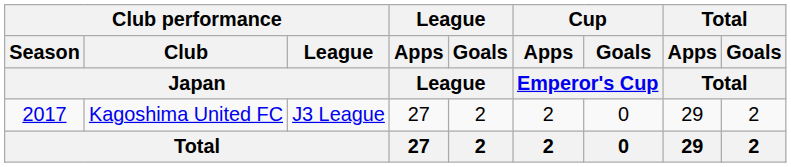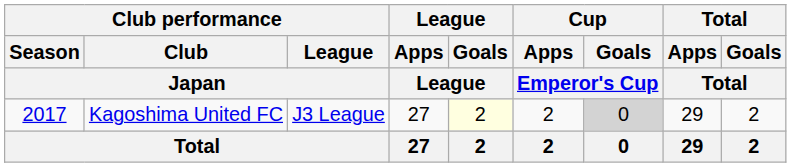(480, 114) no background -> (480, 114) lightyellow background
(624, 114) no background -> (624, 114) lightgrey background
